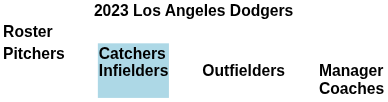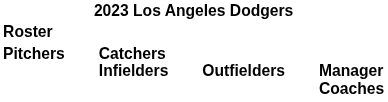(134, 62) lightblue background -> (134, 62) no background
